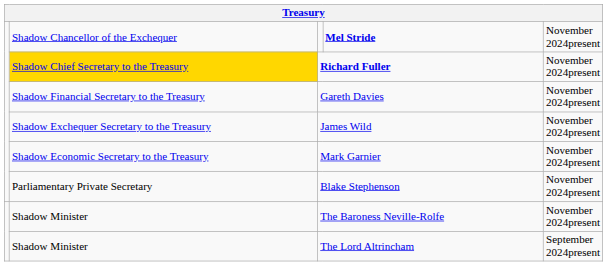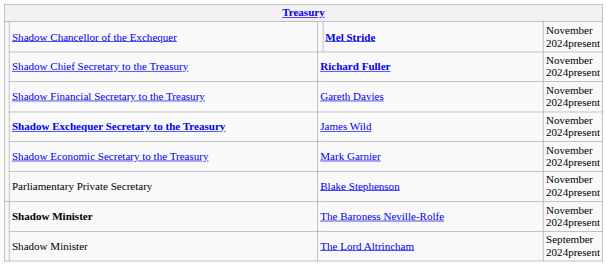(100, 66) gold background -> (100, 66) no background
(111, 126) normal -> (119, 126) bold
(50, 216) normal -> (52, 216) bold
